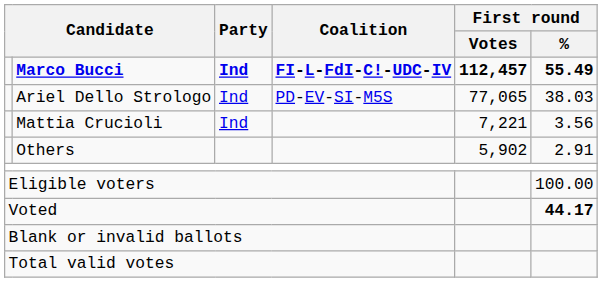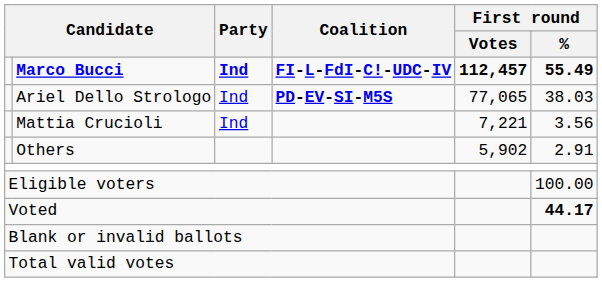(334, 97) normal -> (334, 97) bold
